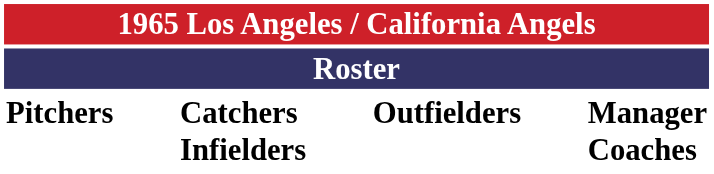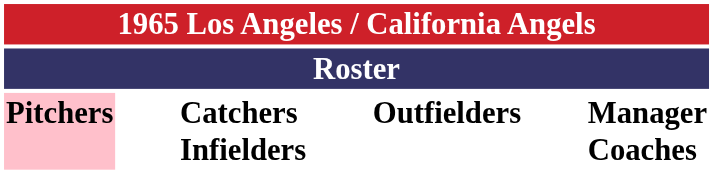(60, 112) no background -> (60, 112) pink background
